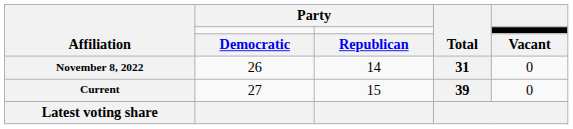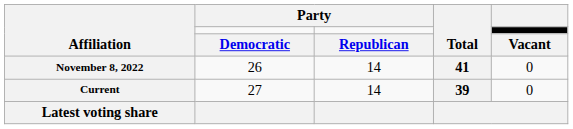(462, 67) 31 -> (462, 67) 41
(374, 90) 15 -> (374, 90) 14
